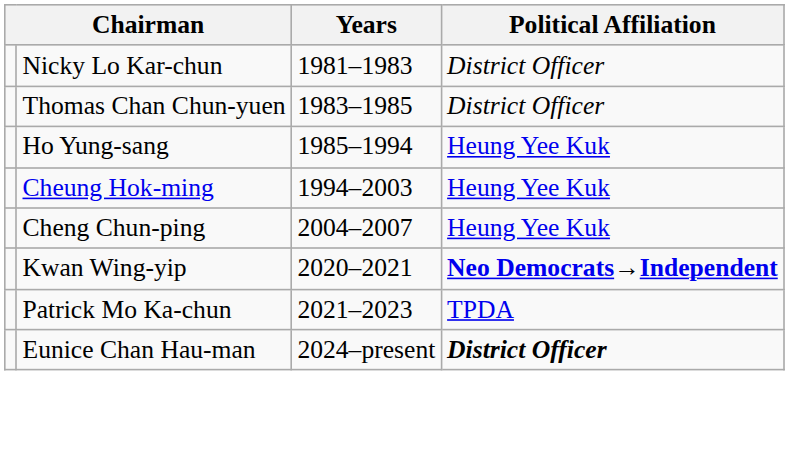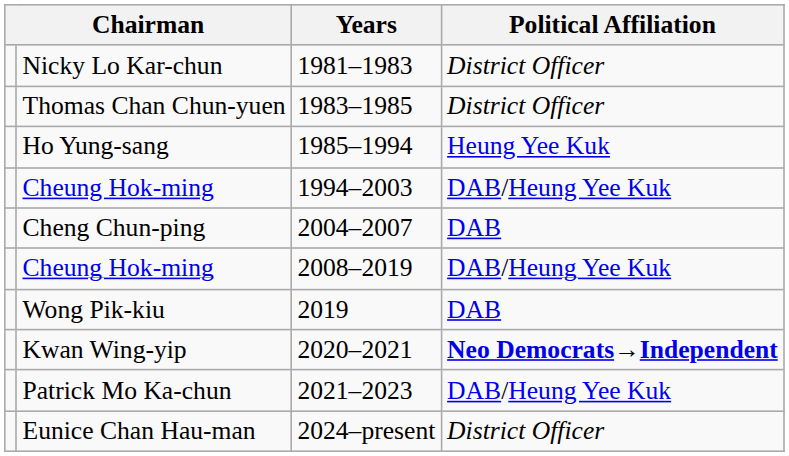(529, 187) Heung Yee Kuk -> (559, 187) DAB/Heung Yee Kuk
(529, 227) Heung Yee Kuk -> (474, 227) DAB
+ row: (118, 268)
+ row: (94, 308)
(481, 308) TPDA -> (559, 390) DAB/Heung Yee Kuk
(527, 349) bold -> (526, 430) normal
